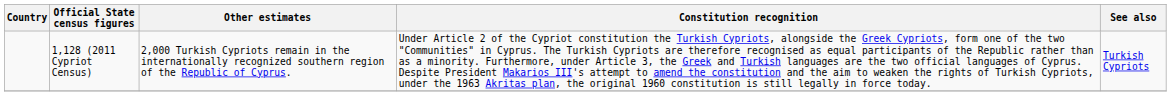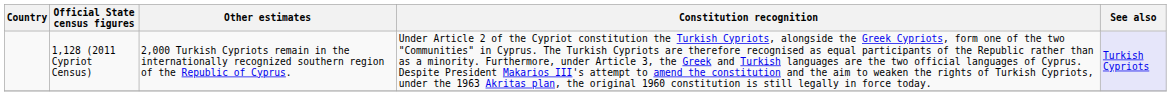(1126, 61) no background -> (1126, 61) lavender background
